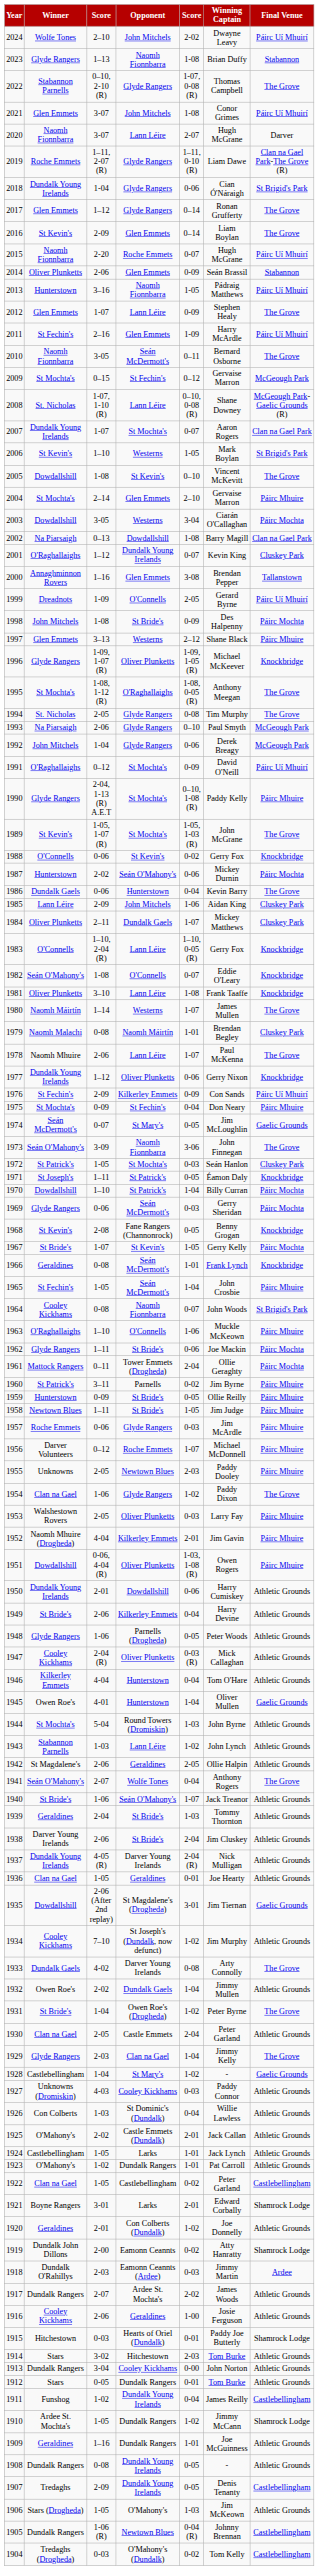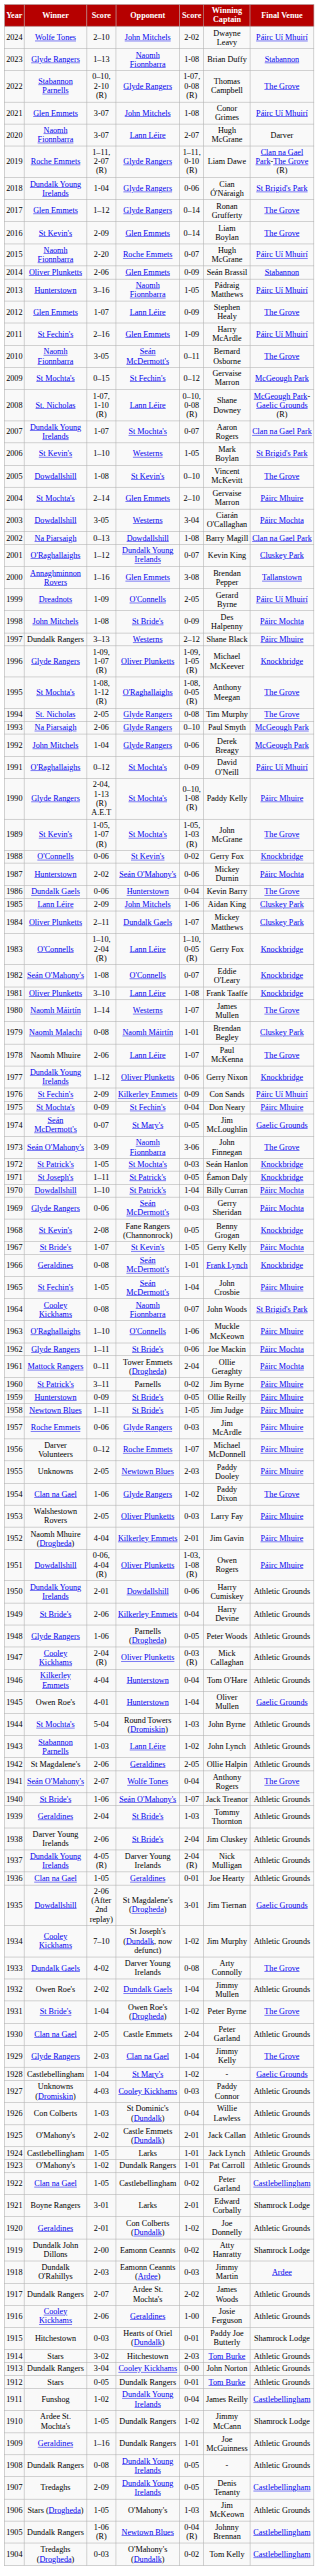(56, 639) Glen Emmets -> (56, 639) Dundalk Rangers
(282, 1165) Cluskey Park -> (282, 1165) Knockbridge
